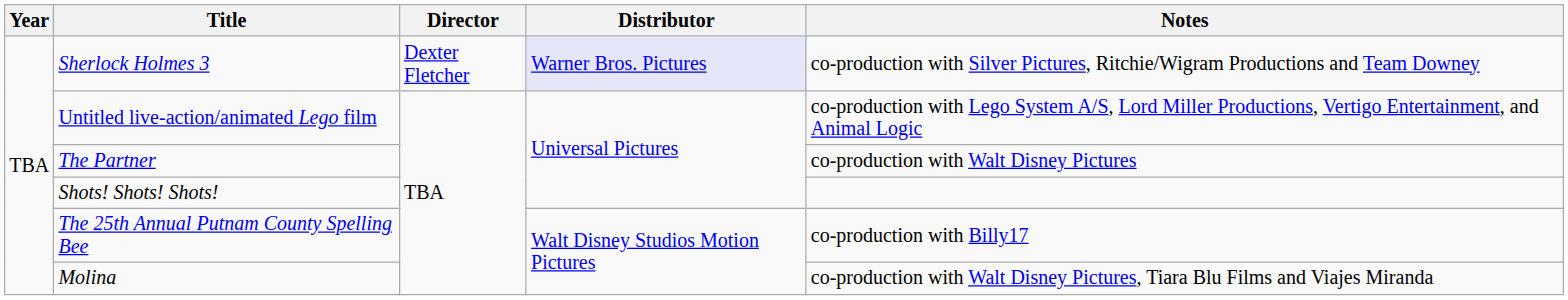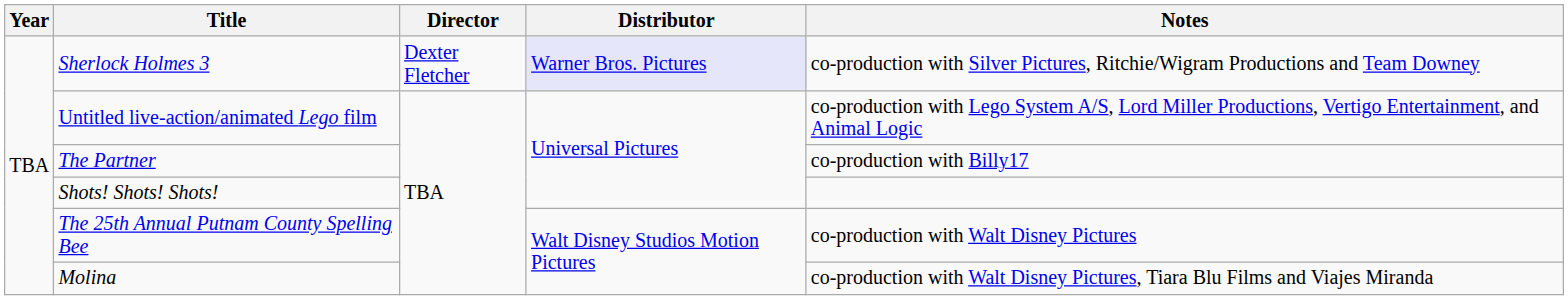(974, 160) co-production with Walt Disney Pictures -> (920, 160) co-production with Billy17
(920, 235) co-production with Billy17 -> (974, 235) co-production with Walt Disney Pictures
